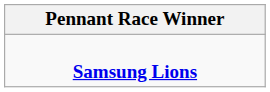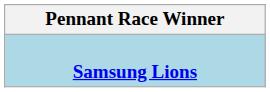(135, 71) no background -> (135, 71) lightblue background
